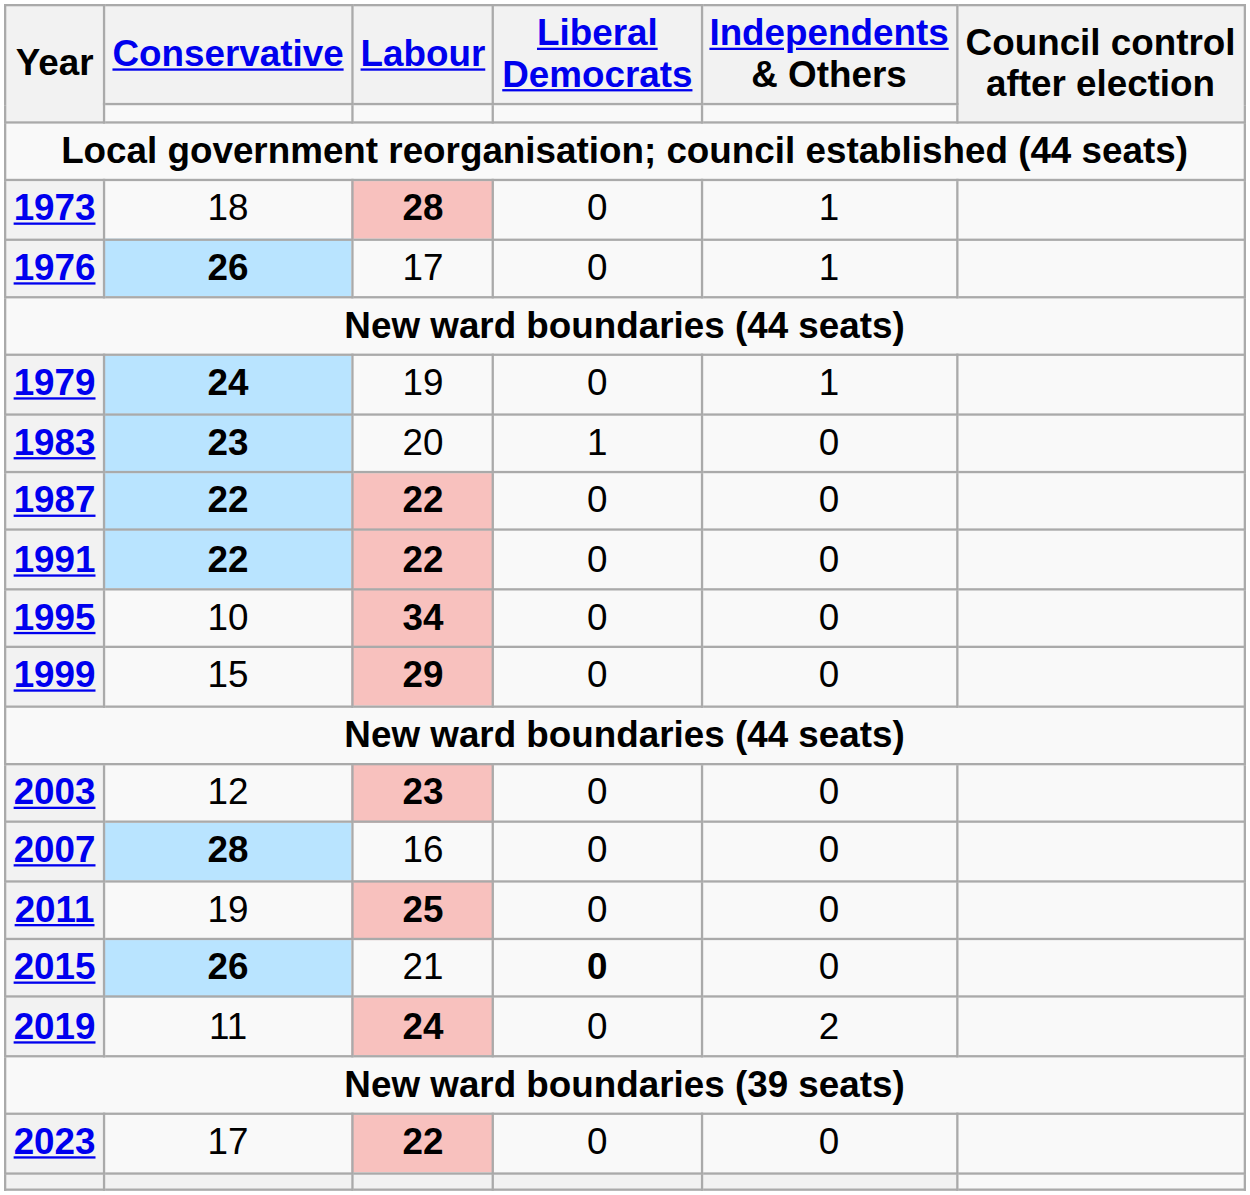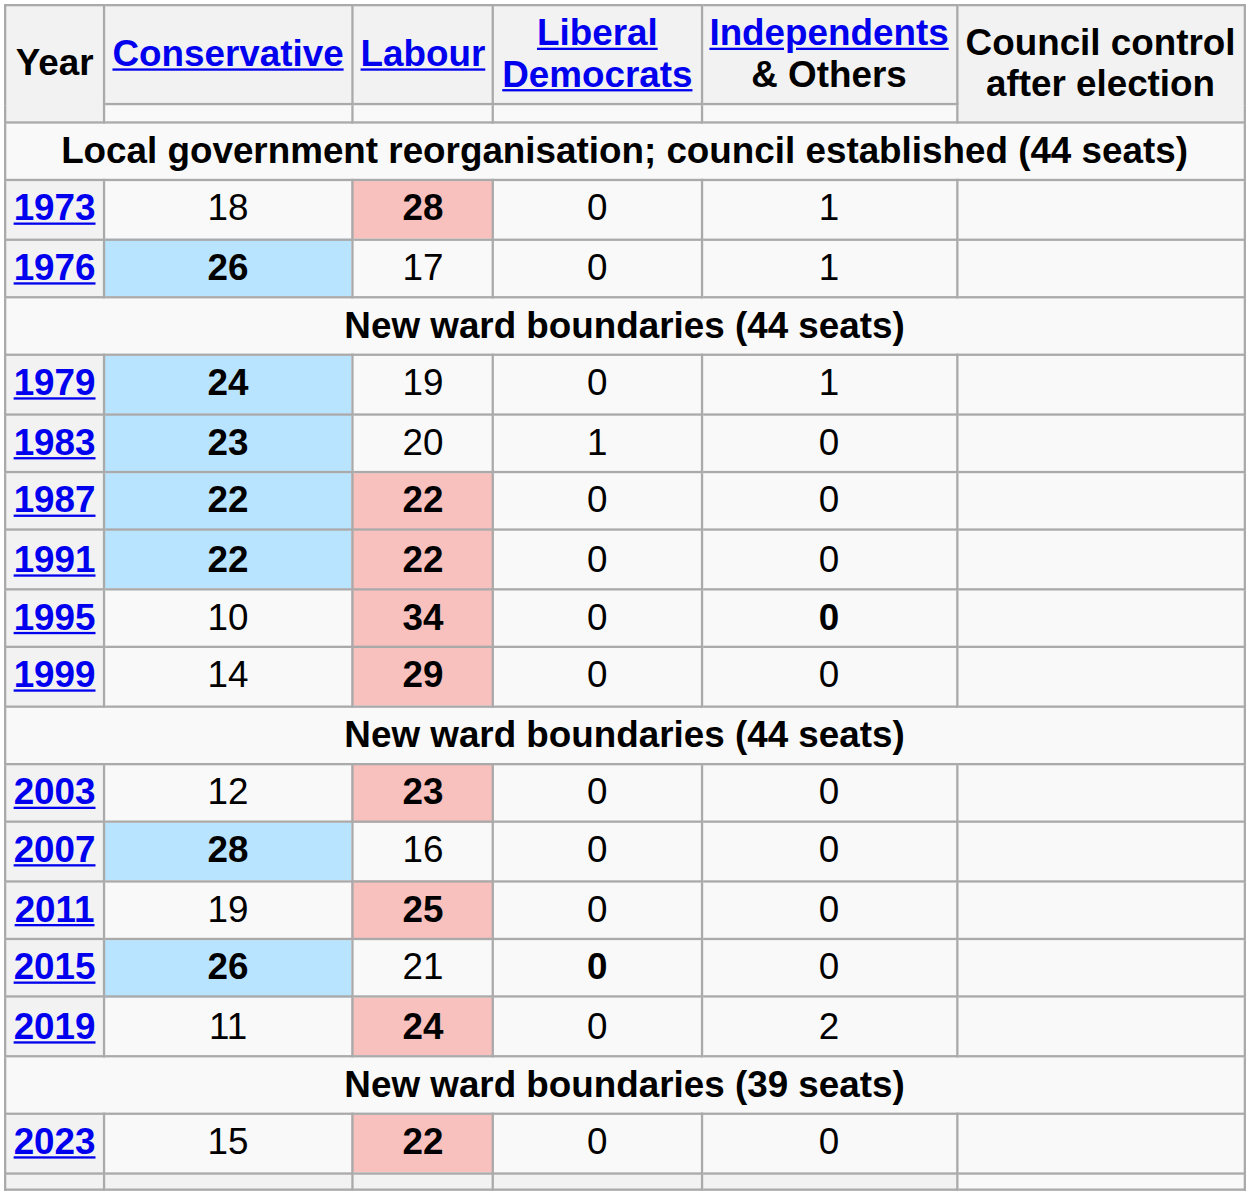(829, 617) normal -> (829, 617) bold
(228, 675) 15 -> (228, 675) 14
(228, 1142) 17 -> (228, 1142) 15
